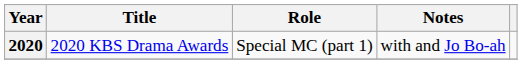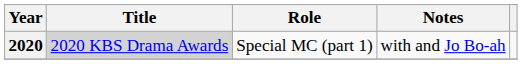(139, 45) no background -> (139, 45) lightgrey background
